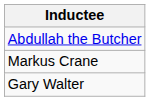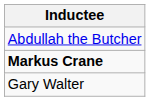(53, 61) normal -> (55, 61) bold
